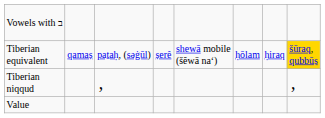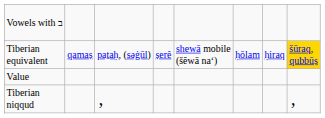rows swapped: (23, 83) <-> (18, 105)
